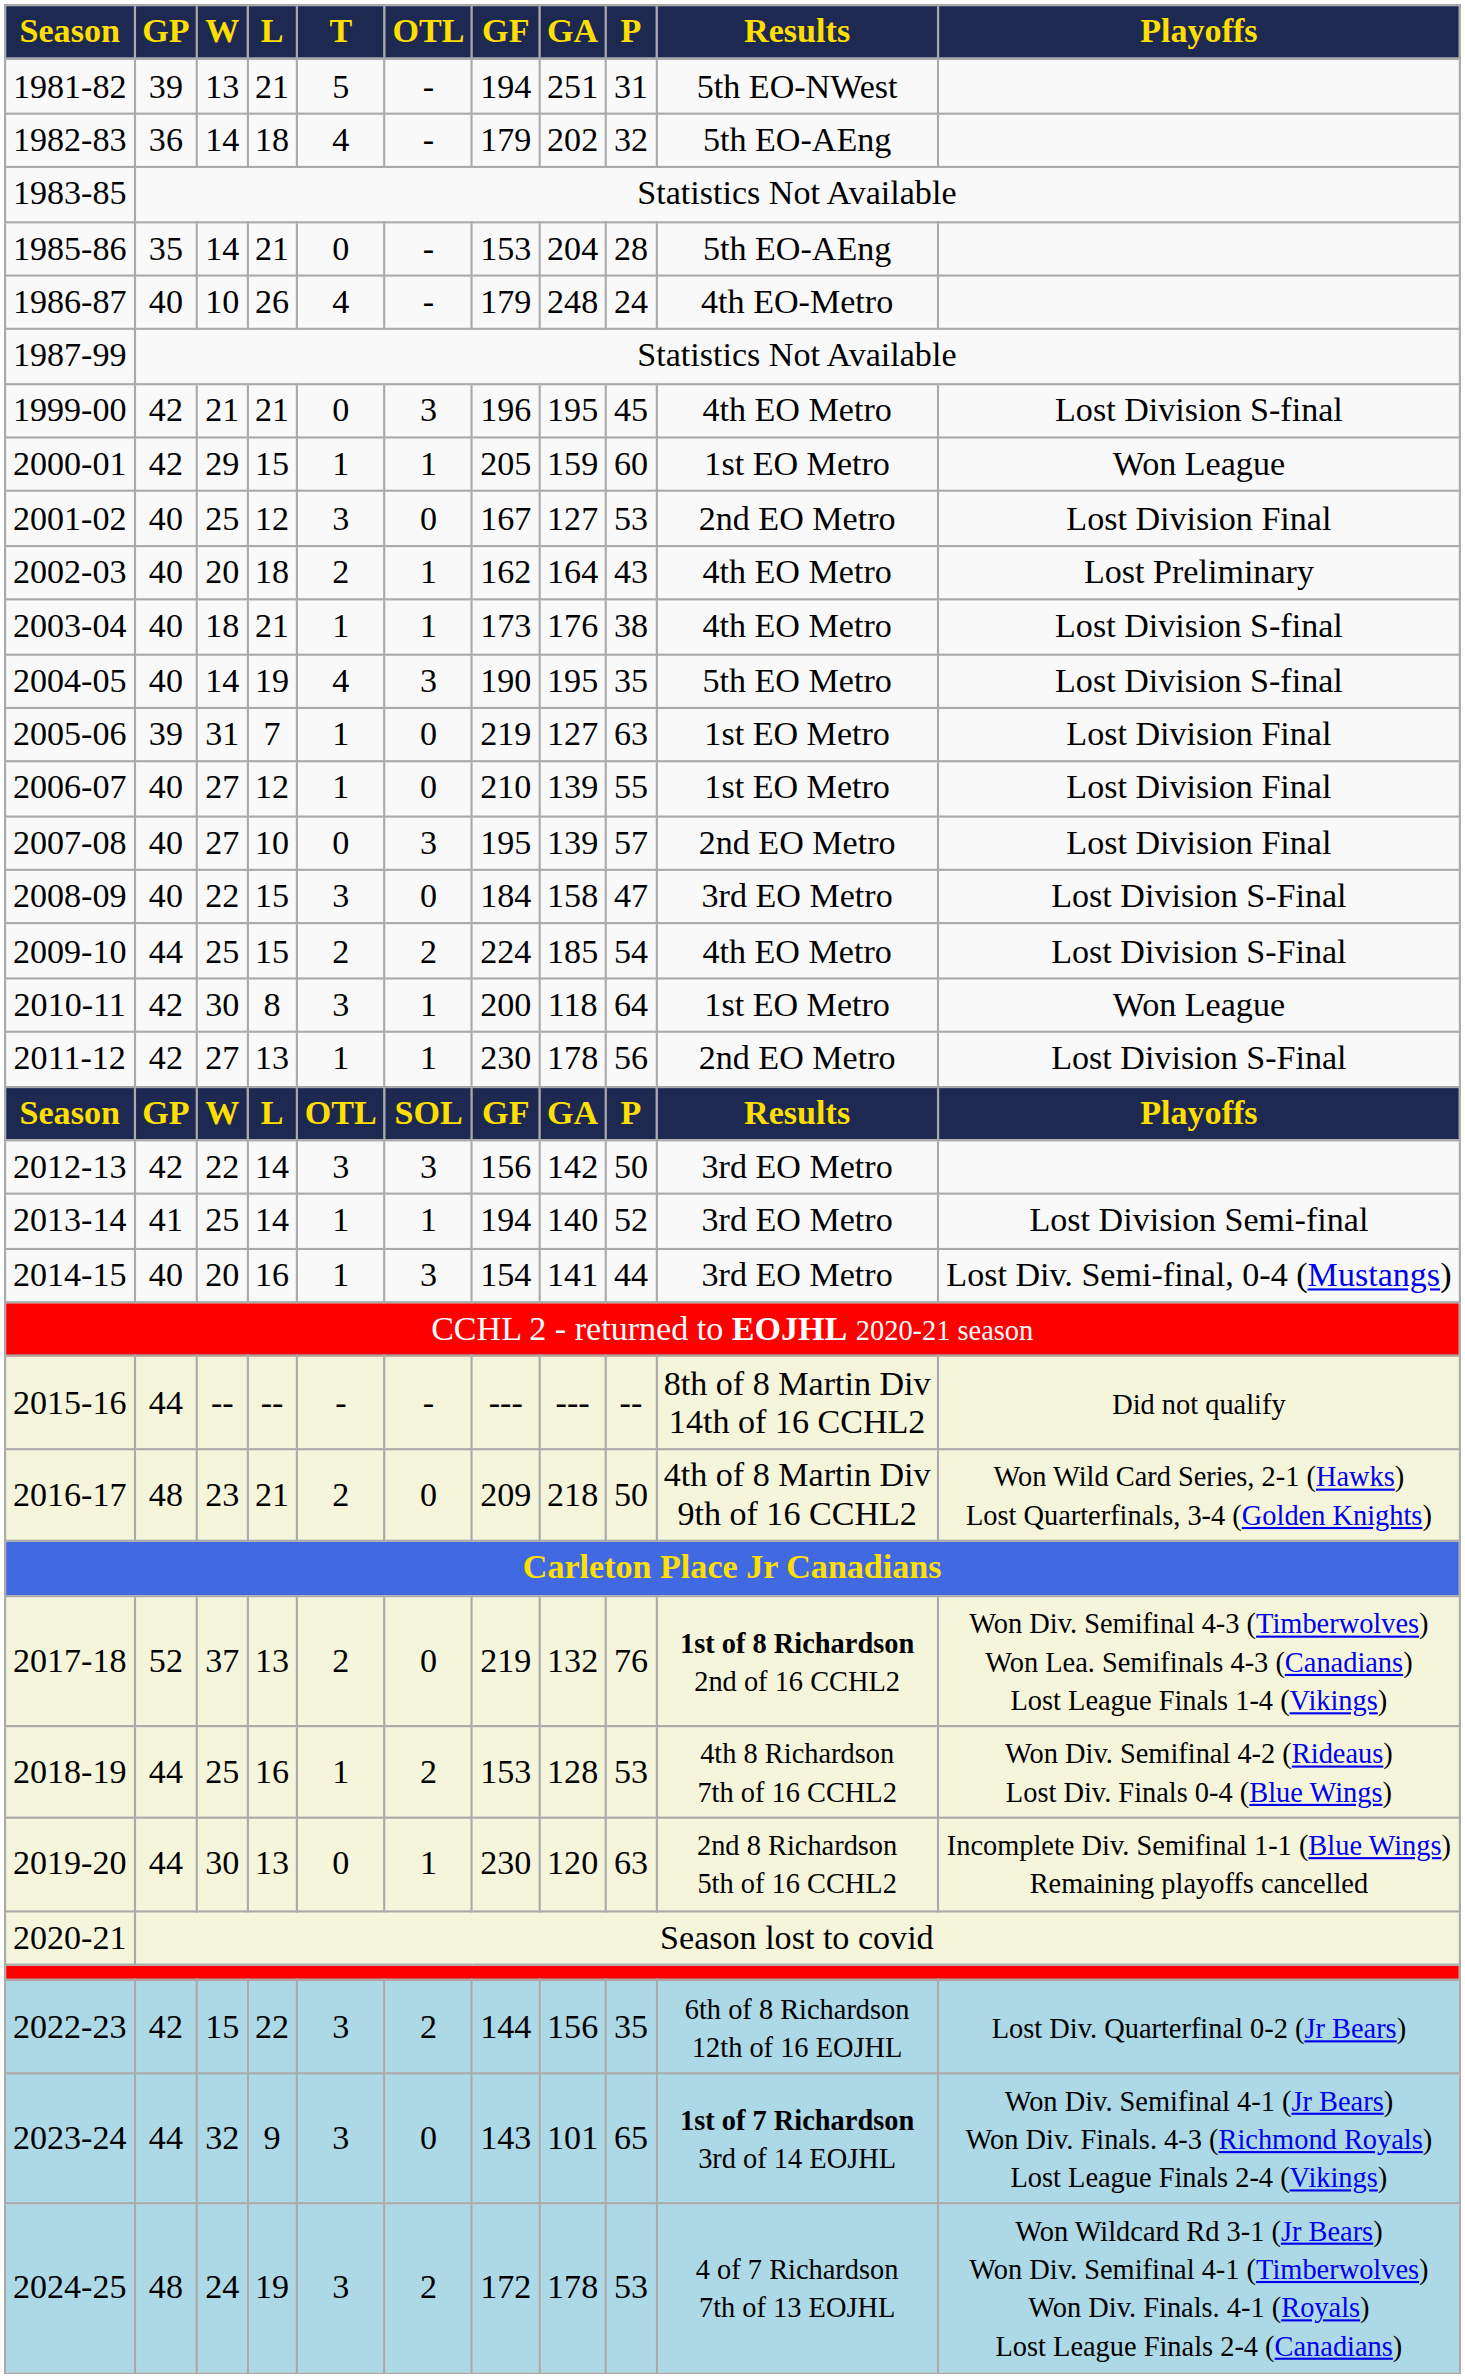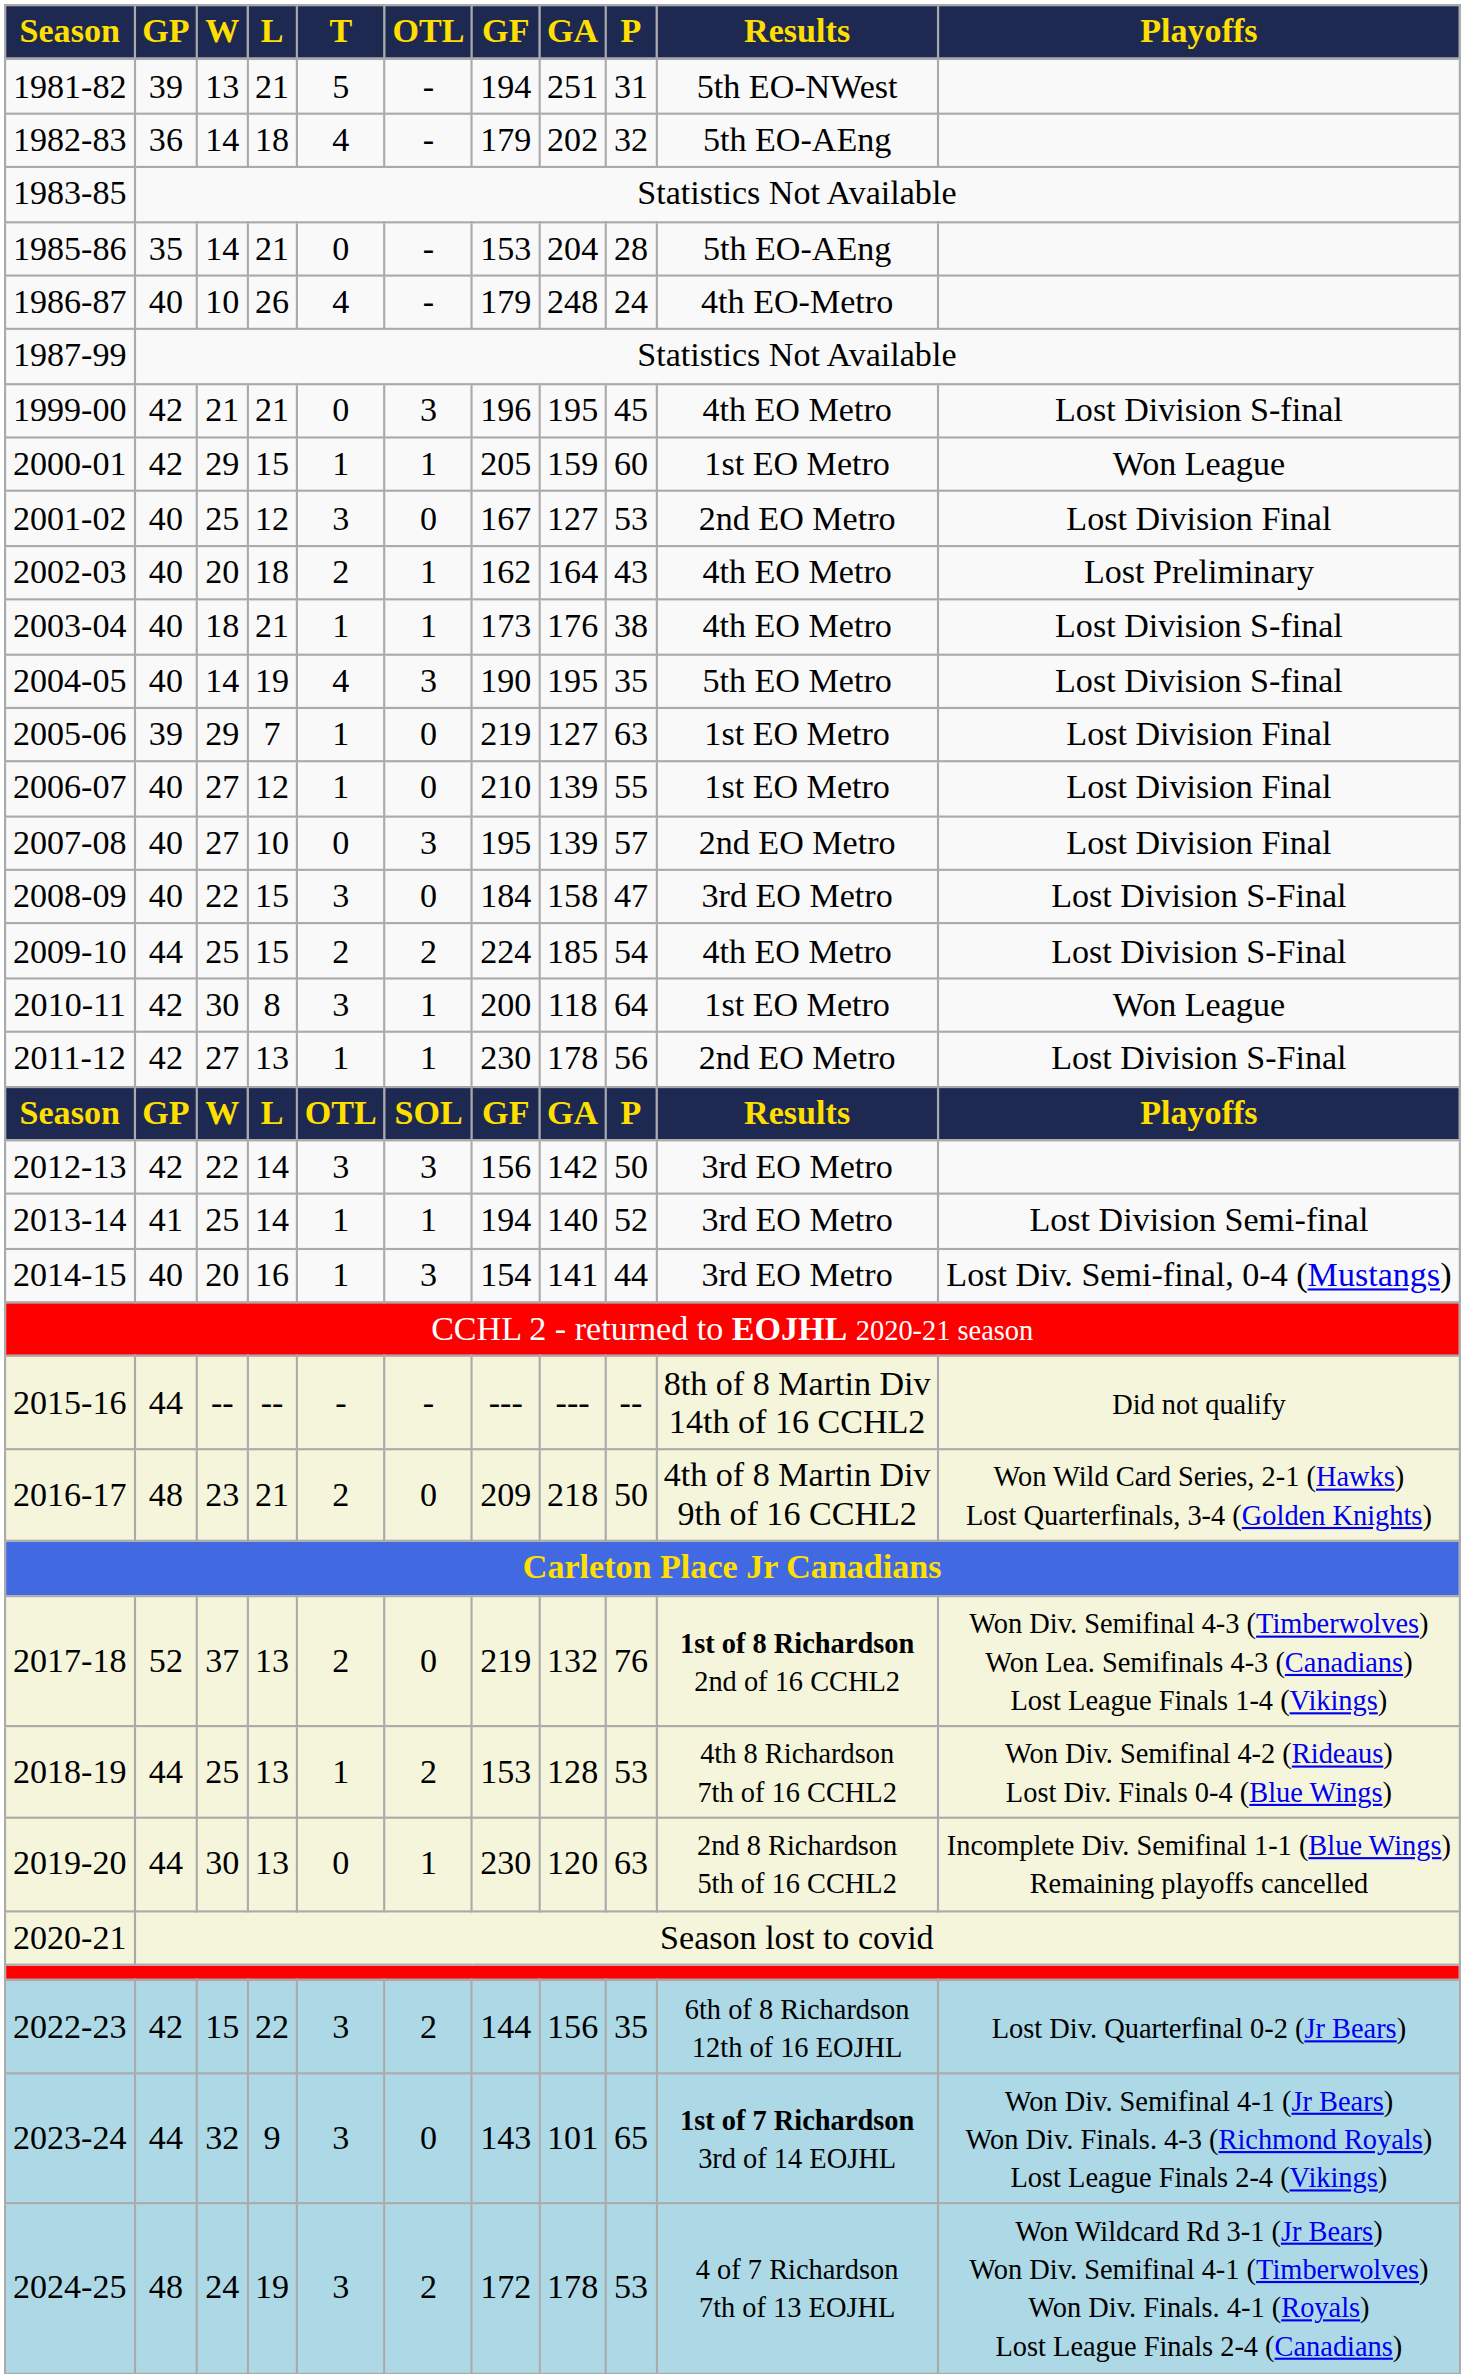(222, 734) 31 -> (222, 734) 29
(272, 1771) 16 -> (272, 1771) 13
